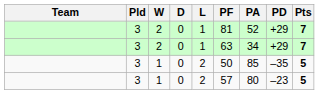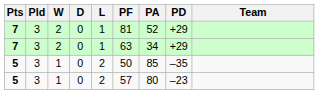columns swapped: (65, 13) <-> (303, 13)
